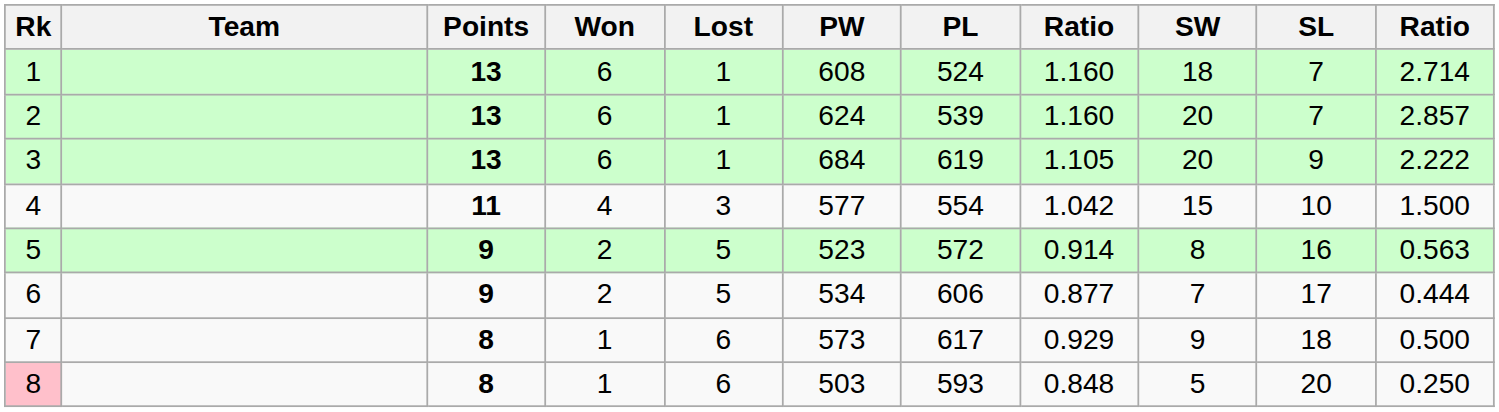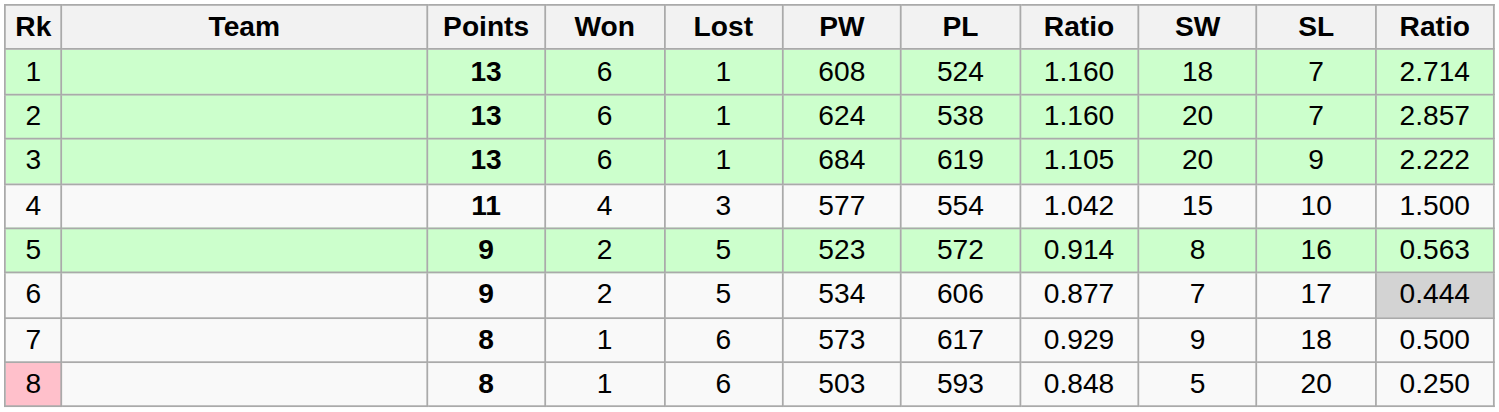(960, 116) 539 -> (960, 116) 538
(1435, 294) no background -> (1435, 294) lightgrey background
